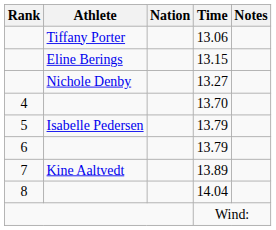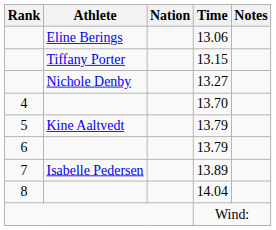(86, 37) Tiffany Porter -> (85, 37) Eline Berings
(85, 59) Eline Berings -> (86, 59) Tiffany Porter
(95, 125) Isabelle Pedersen -> (85, 125) Kine Aaltvedt
(85, 170) Kine Aaltvedt -> (95, 170) Isabelle Pedersen
